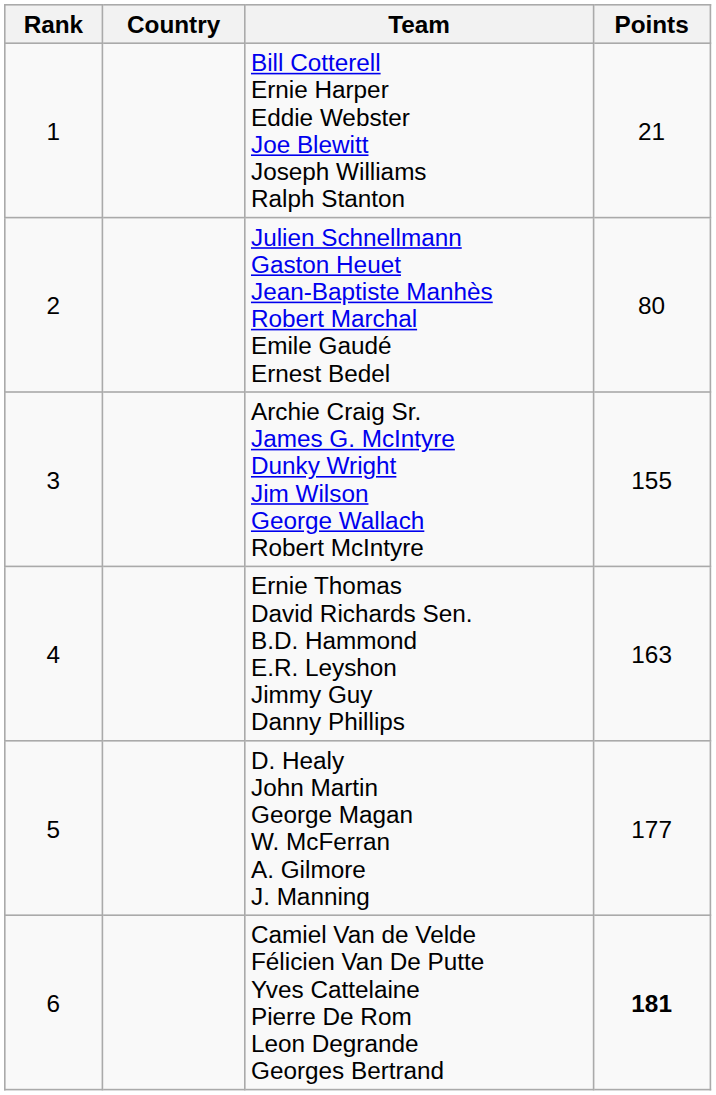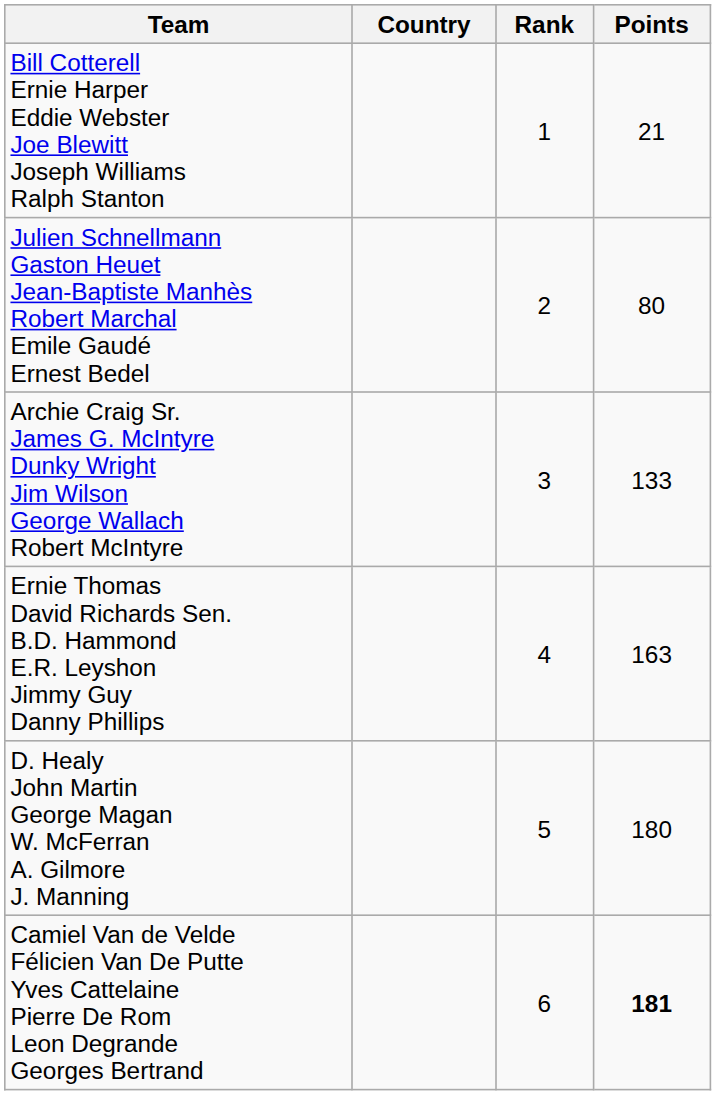columns swapped: (53, 24) <-> (419, 24)
(652, 480) 155 -> (652, 480) 133
(652, 829) 177 -> (652, 829) 180
